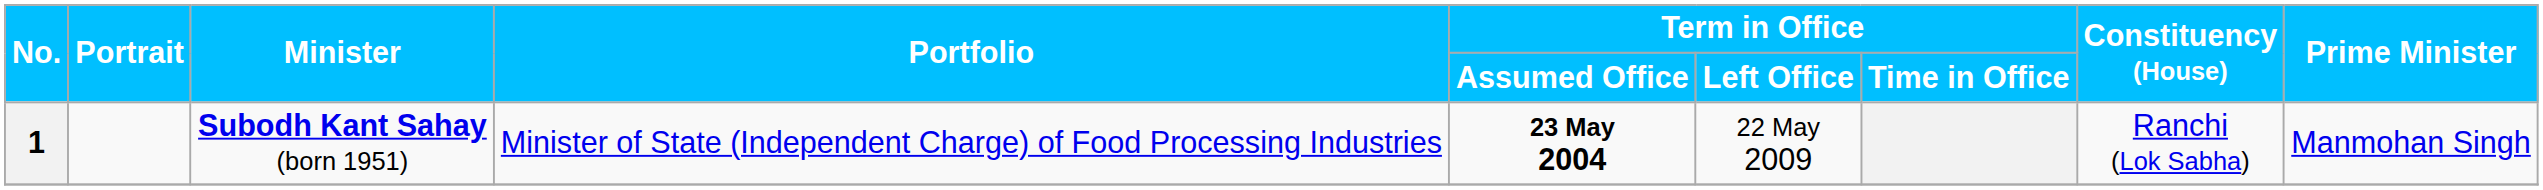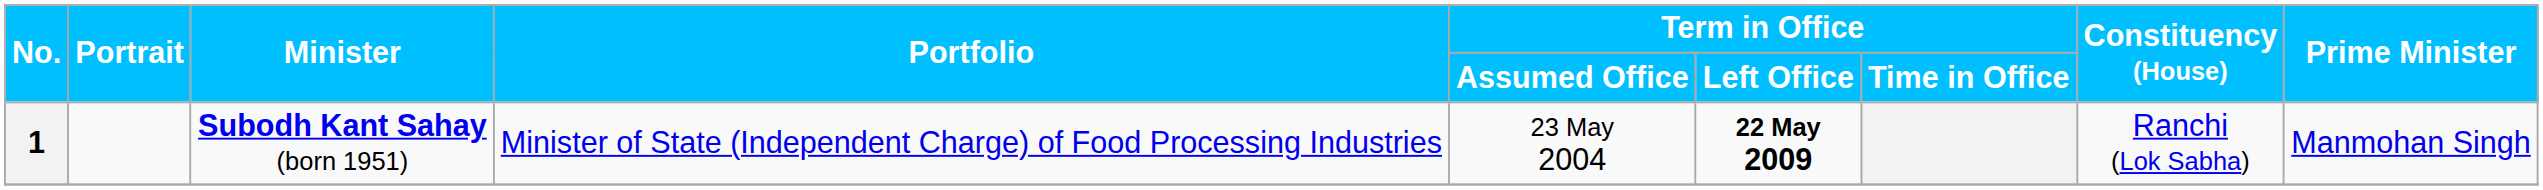(1572, 142) bold -> (1572, 144) normal
(1778, 144) normal -> (1778, 142) bold
